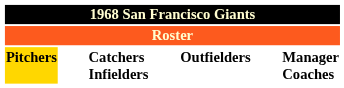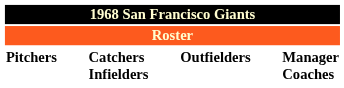(31, 56) gold background -> (31, 56) no background
